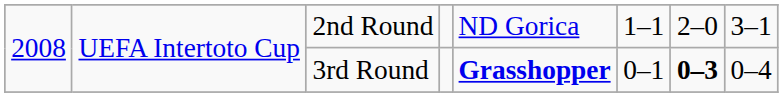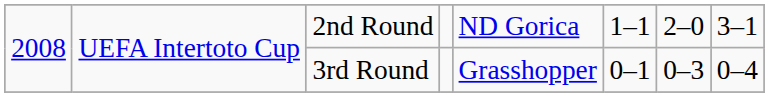(535, 69) bold -> (528, 69) normal
(697, 69) bold -> (684, 69) normal
